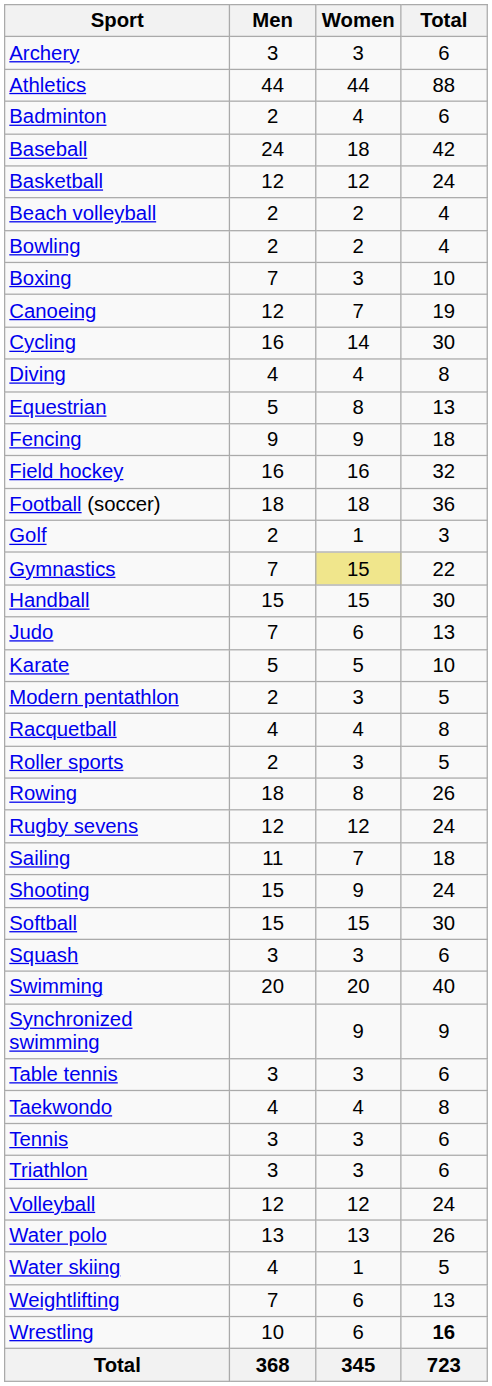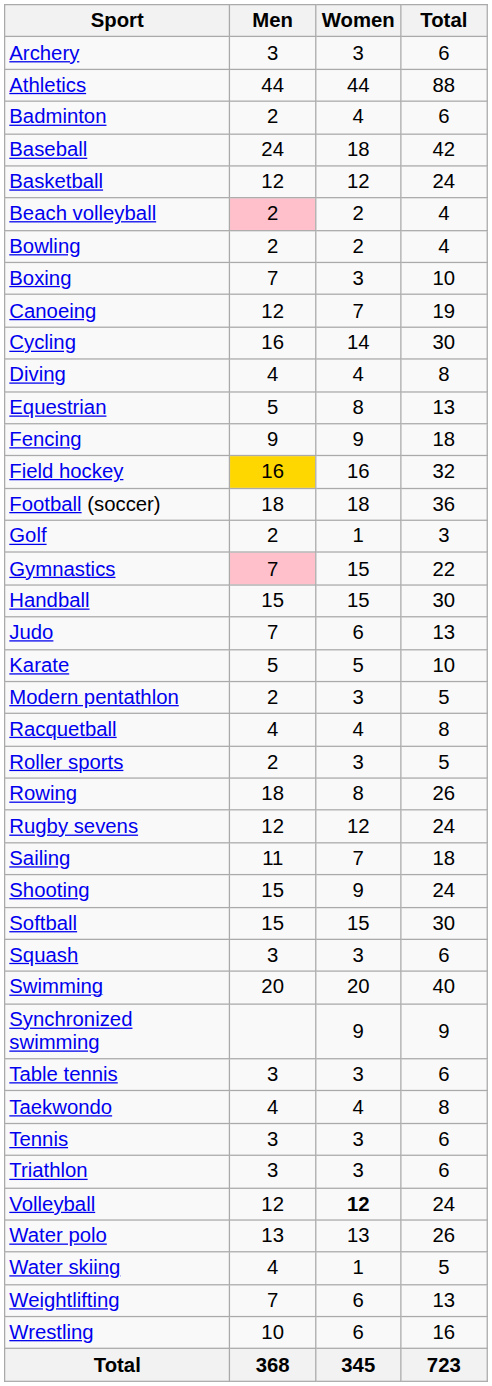(273, 213) no background -> (273, 213) pink background
(273, 471) no background -> (273, 471) gold background
(273, 568) no background -> (273, 568) pink background
(358, 568) khaki background -> (358, 568) no background
(358, 1203) normal -> (358, 1203) bold
(444, 1332) bold -> (444, 1332) normal
